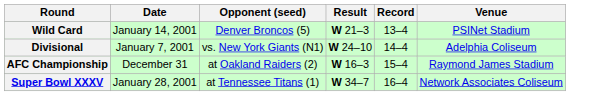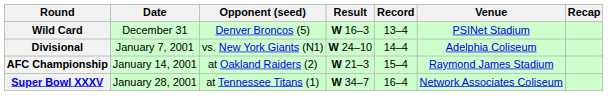+ column: (584, 13)
(155, 30) January 14, 2001 -> (155, 30) December 31
(350, 30) W 21–3 -> (350, 30) W 16–3
(155, 64) December 31 -> (155, 64) January 14, 2001
(350, 64) W 16–3 -> (350, 64) W 21–3
